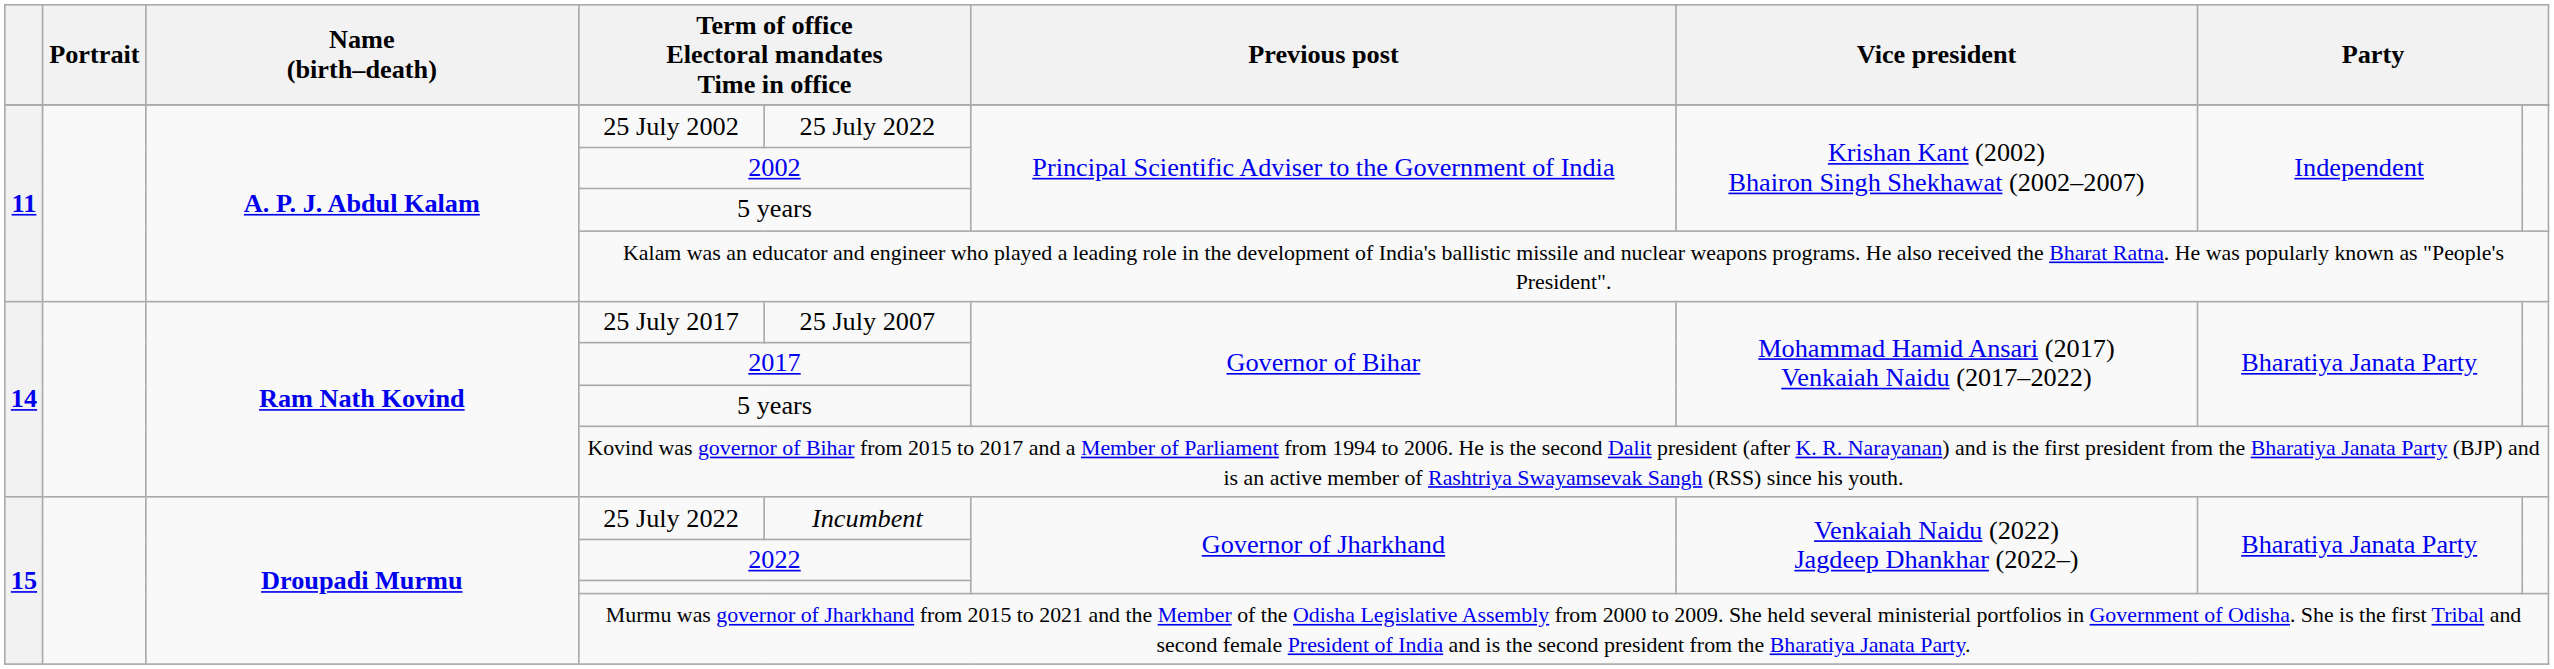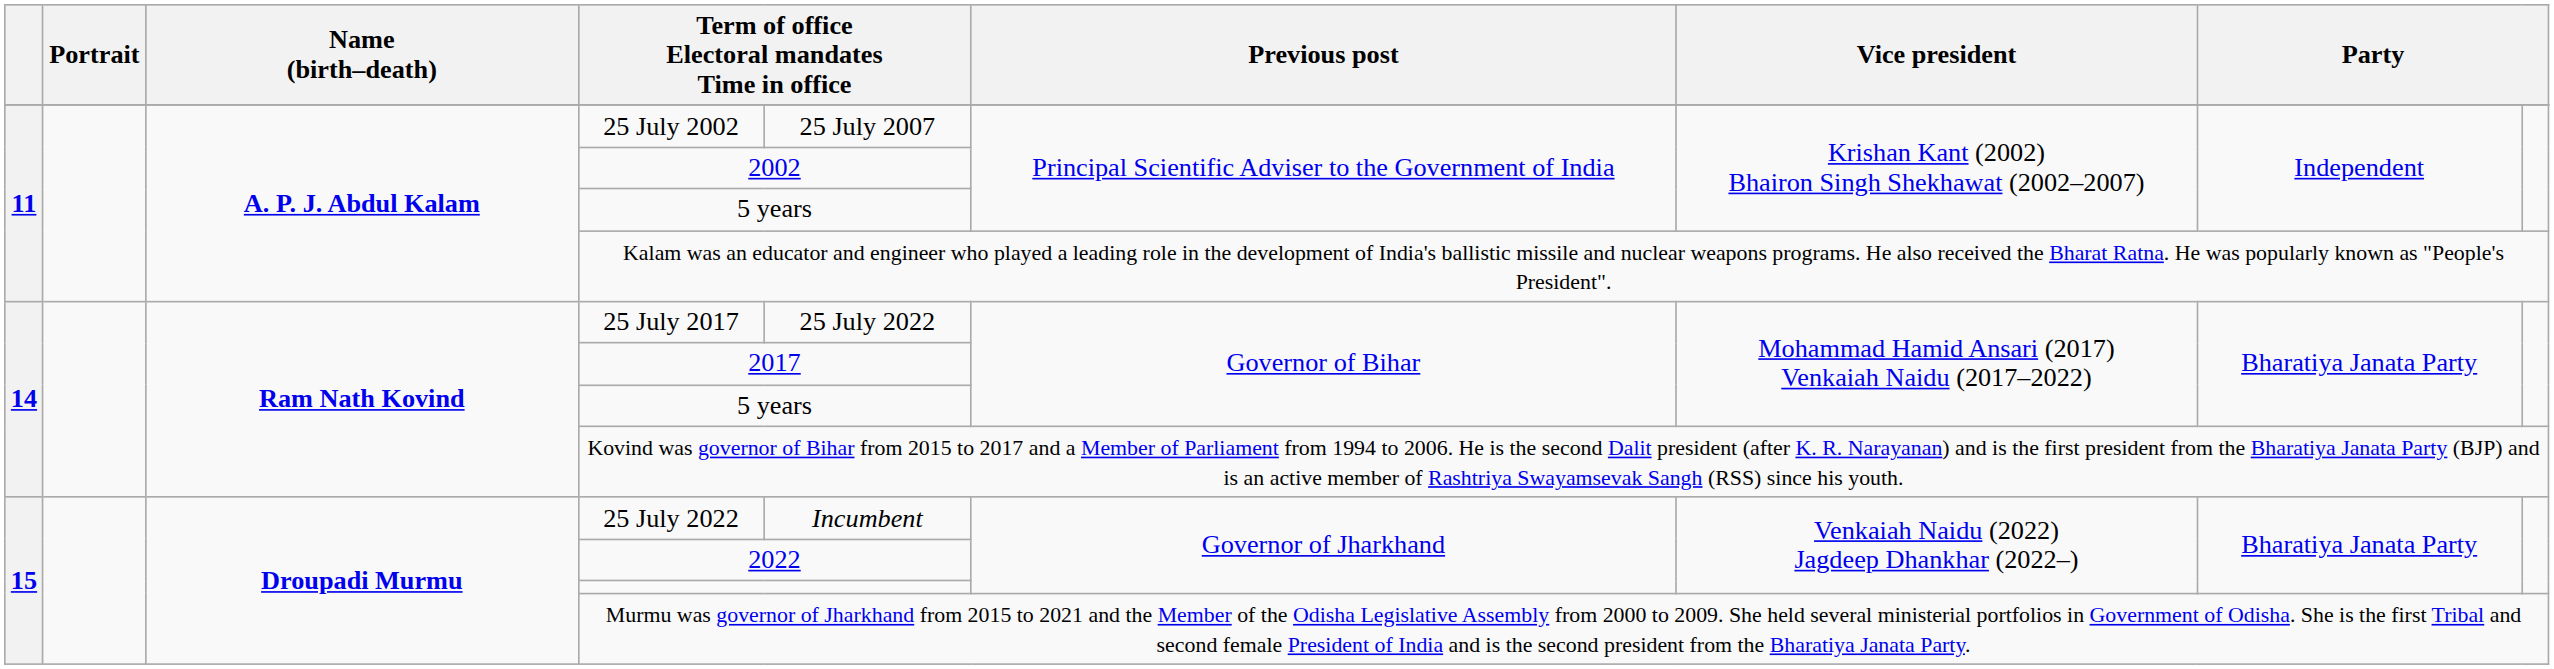(867, 125) 25 July 2022 -> (867, 125) 25 July 2007
(867, 321) 25 July 2007 -> (867, 321) 25 July 2022
